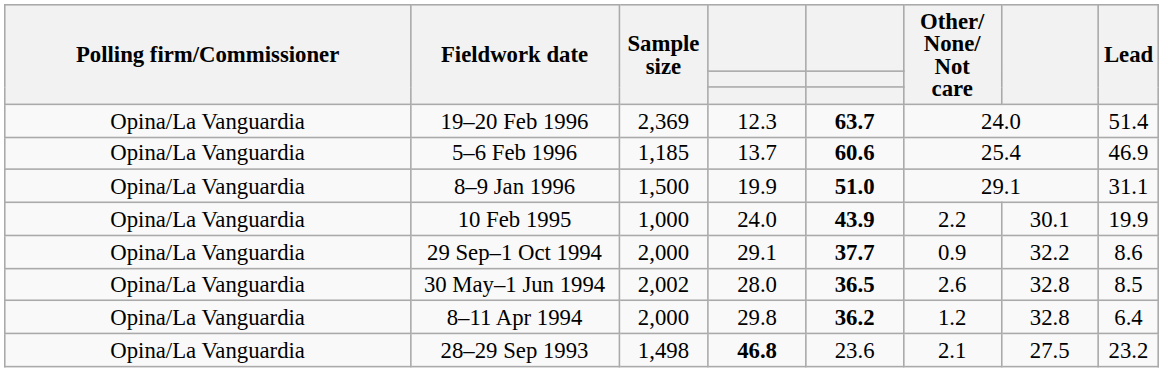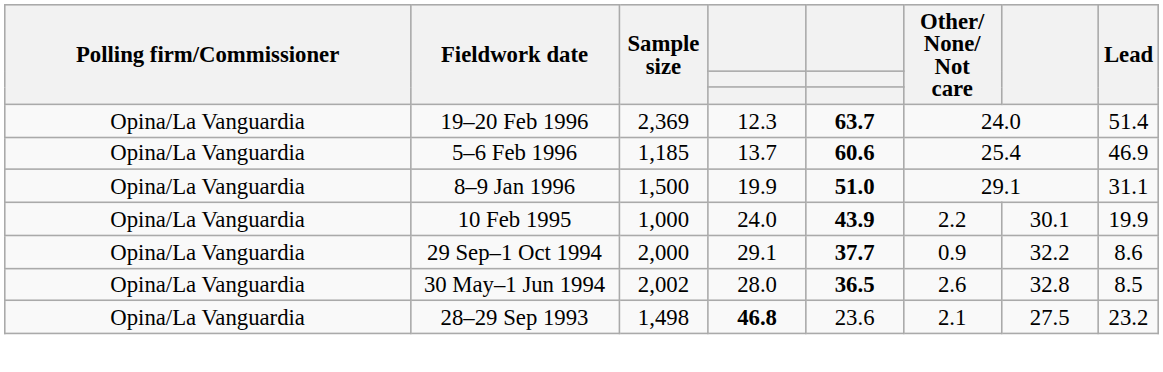- row: (515, 317)
